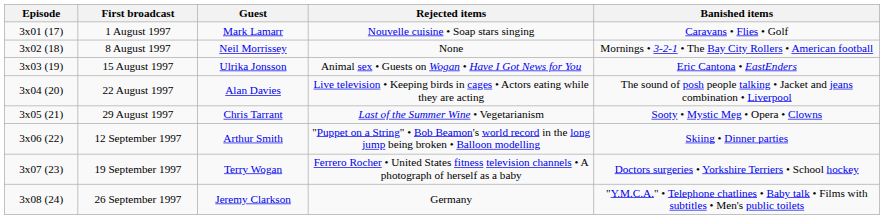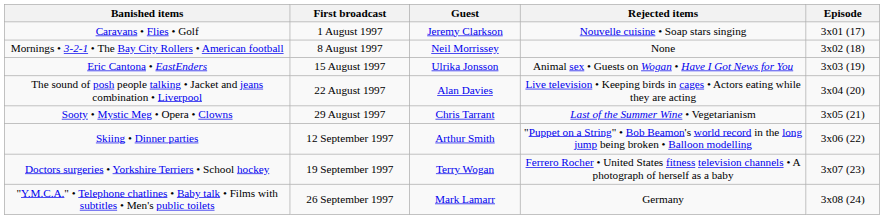columns swapped: (41, 13) <-> (737, 13)
(253, 31) Mark Lamarr -> (465, 31) Jeremy Clarkson
(253, 199) Jeremy Clarkson -> (465, 199) Mark Lamarr
